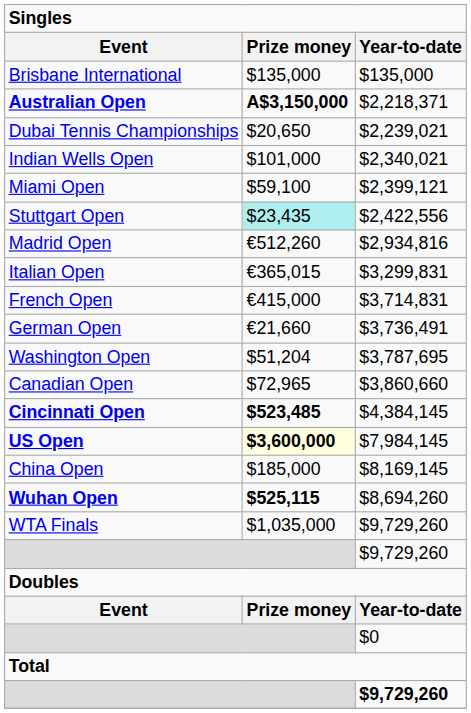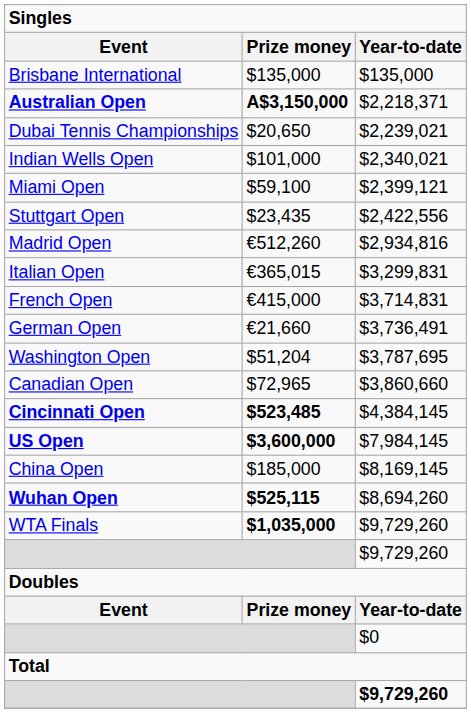(279, 215) paleturquoise background -> (279, 215) no background
(291, 441) lightyellow background -> (291, 441) no background
(291, 525) normal -> (291, 525) bold
